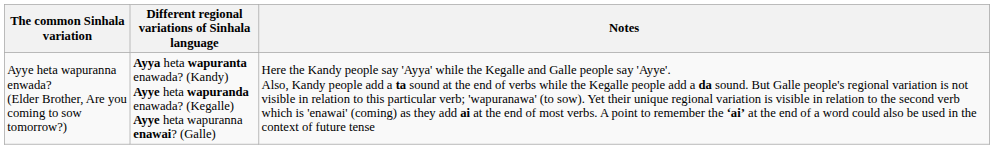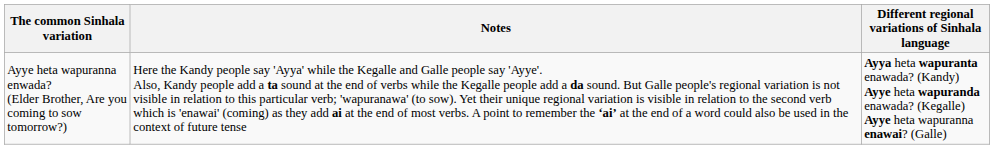columns swapped: (194, 28) <-> (624, 28)
